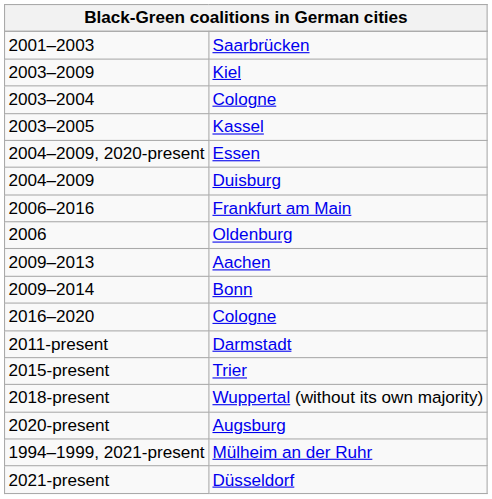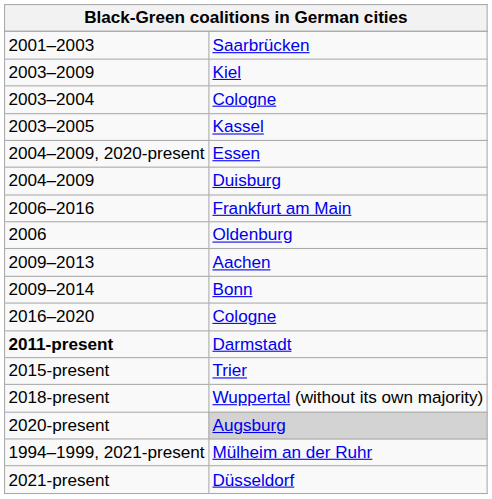(58, 343) normal -> (61, 343) bold
(249, 425) no background -> (249, 425) lightgrey background
